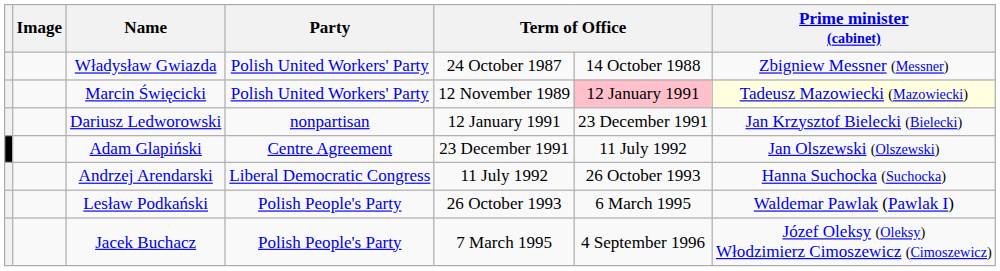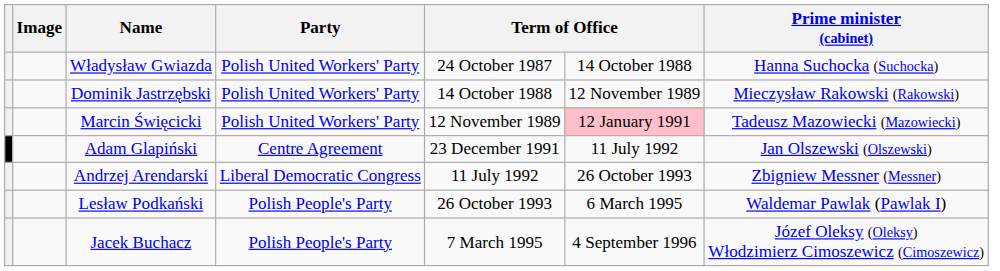(854, 65) Zbigniew Messner (Messner) -> (846, 65) Hanna Suchocka (Suchocka)
+ row: (141, 93)
(854, 93) lightyellow background -> (846, 120) no background
- row: (146, 120)
(854, 176) Hanna Suchocka (Suchocka) -> (846, 176) Zbigniew Messner (Messner)
